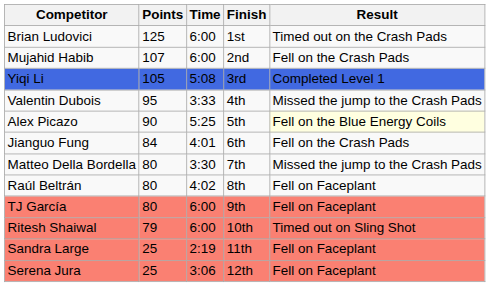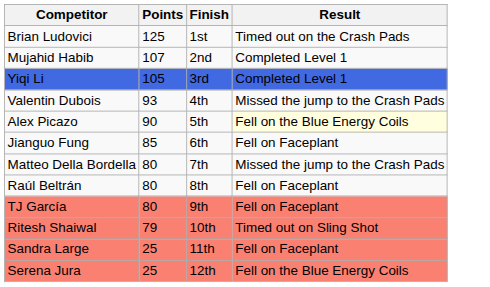- column: (205, 15)
(341, 57) Fell on the Crash Pads -> (291, 57) Completed Level 1
(150, 100) 95 -> (150, 100) 93
(150, 143) 84 -> (150, 143) 85
(341, 143) Fell on the Crash Pads -> (287, 143) Fell on Faceplant
(324, 270) Fell on Faceplant -> (322, 270) Fell on the Blue Energy Coils
